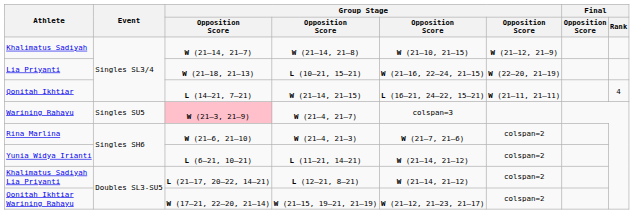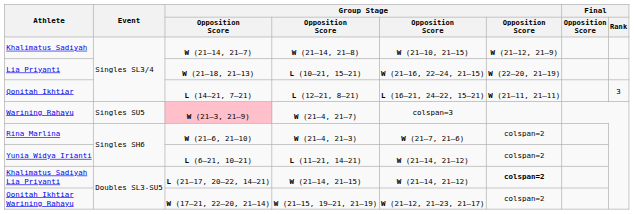(326, 95) W (21–14, 21–15) -> (326, 95) L (12–21, 8–21)
(619, 91) 4 -> (619, 91) 3
(326, 181) L (12–21, 8–21) -> (326, 181) W (21–14, 21–15)
(524, 177) normal -> (524, 177) bold
